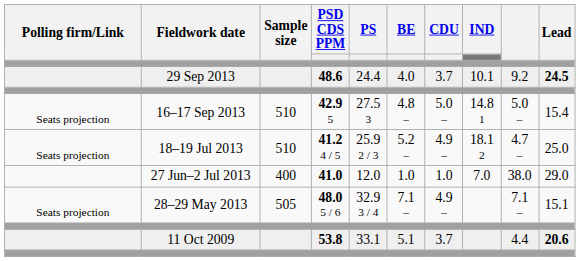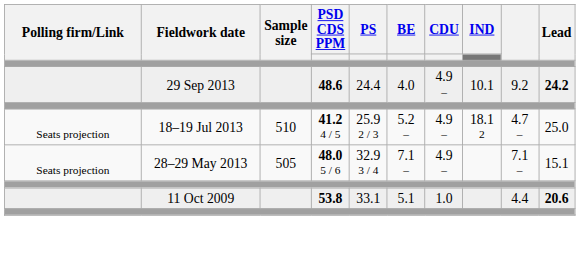(444, 77) 3.7 -> (444, 84) 4.9 –
(557, 77) 24.5 -> (557, 84) 24.2
- row: (201, 112)
- row: (201, 176)
(444, 239) 3.7 -> (444, 198) 1.0
